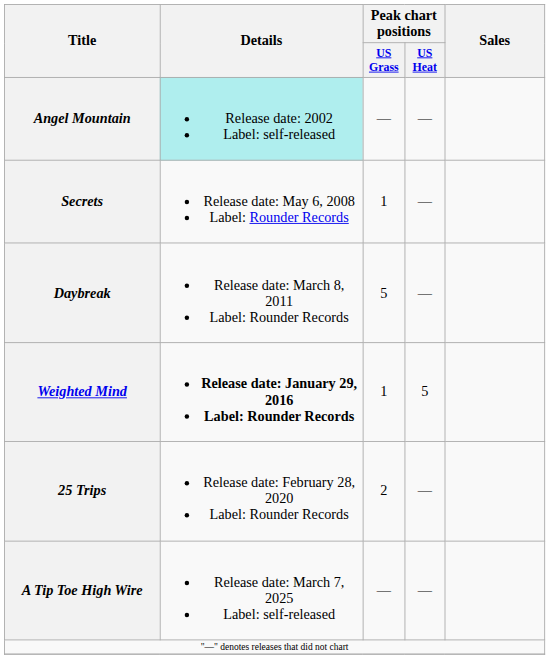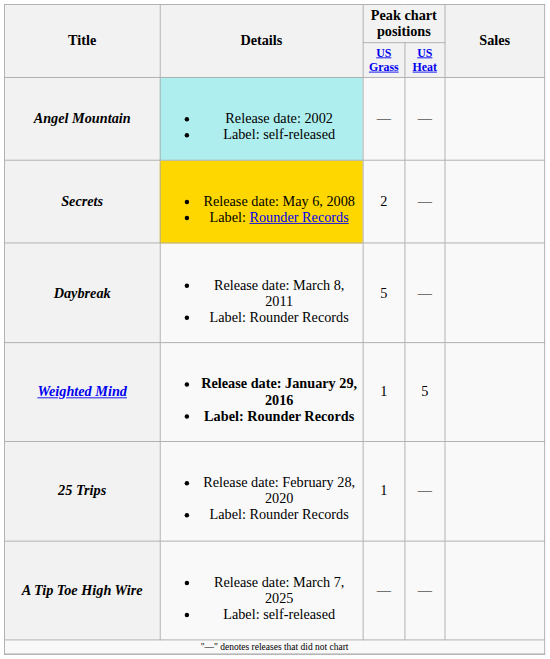(261, 210) no background -> (261, 210) gold background
(384, 201) 1 -> (384, 201) 2
(384, 491) 2 -> (384, 491) 1
